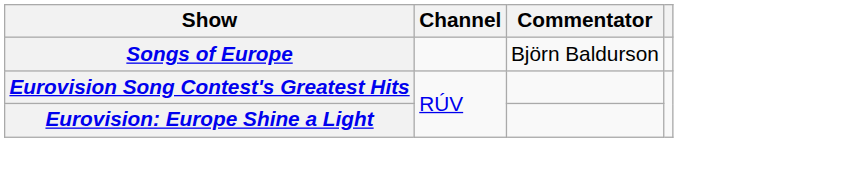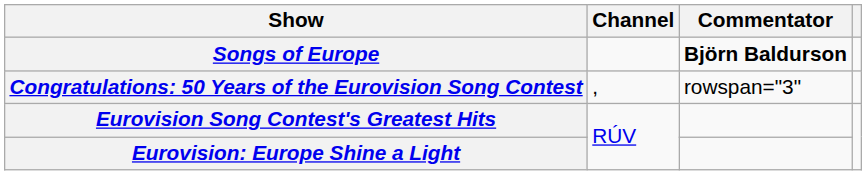(585, 53) normal -> (765, 53) bold
+ row: (296, 86)
